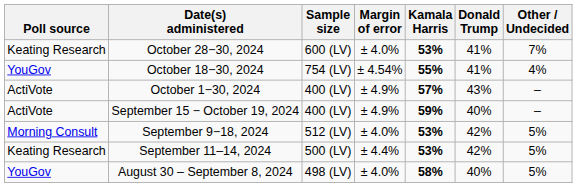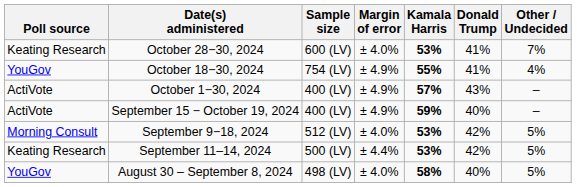(380, 70) ± 4.54% -> (379, 70) ± 4.9%
